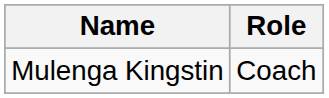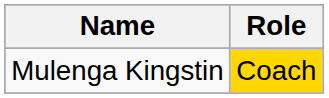(276, 70) no background -> (276, 70) gold background
